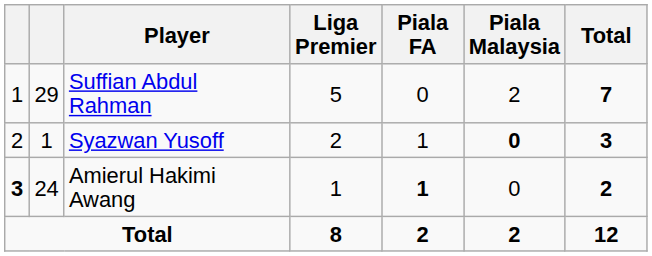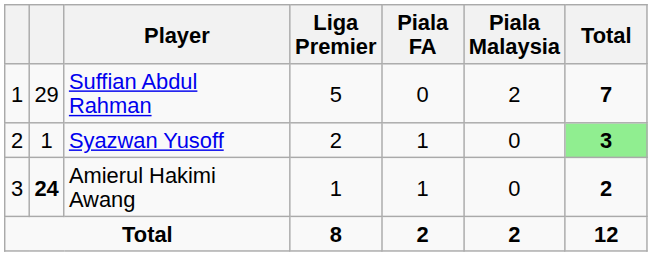(514, 140) bold -> (514, 140) normal
(606, 140) no background -> (606, 140) lightgreen background
(17, 187) bold -> (17, 187) normal
(47, 187) normal -> (47, 187) bold
(423, 187) bold -> (423, 187) normal
